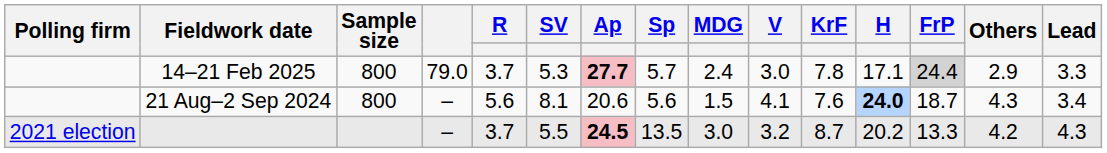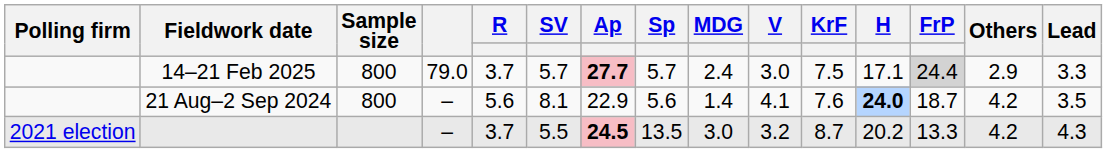(554, 71) 5.3 -> (554, 71) 5.7
(829, 71) 7.8 -> (829, 71) 7.5
(608, 102) 20.6 -> (608, 102) 22.9
(718, 102) 1.5 -> (718, 102) 1.4
(1003, 102) 4.3 -> (1003, 102) 4.2
(1072, 102) 3.4 -> (1072, 102) 3.5
